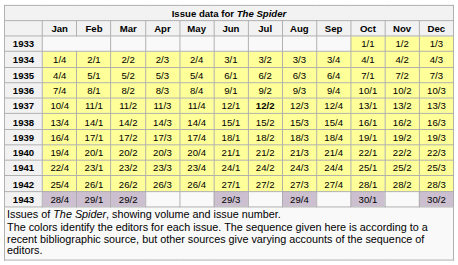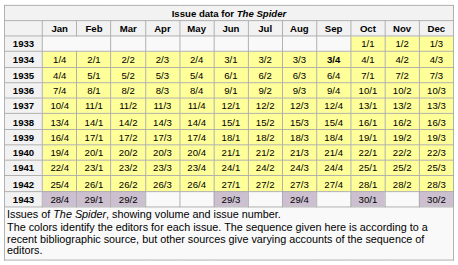(334, 59) normal -> (334, 59) bold
(265, 106) bold -> (265, 106) normal
